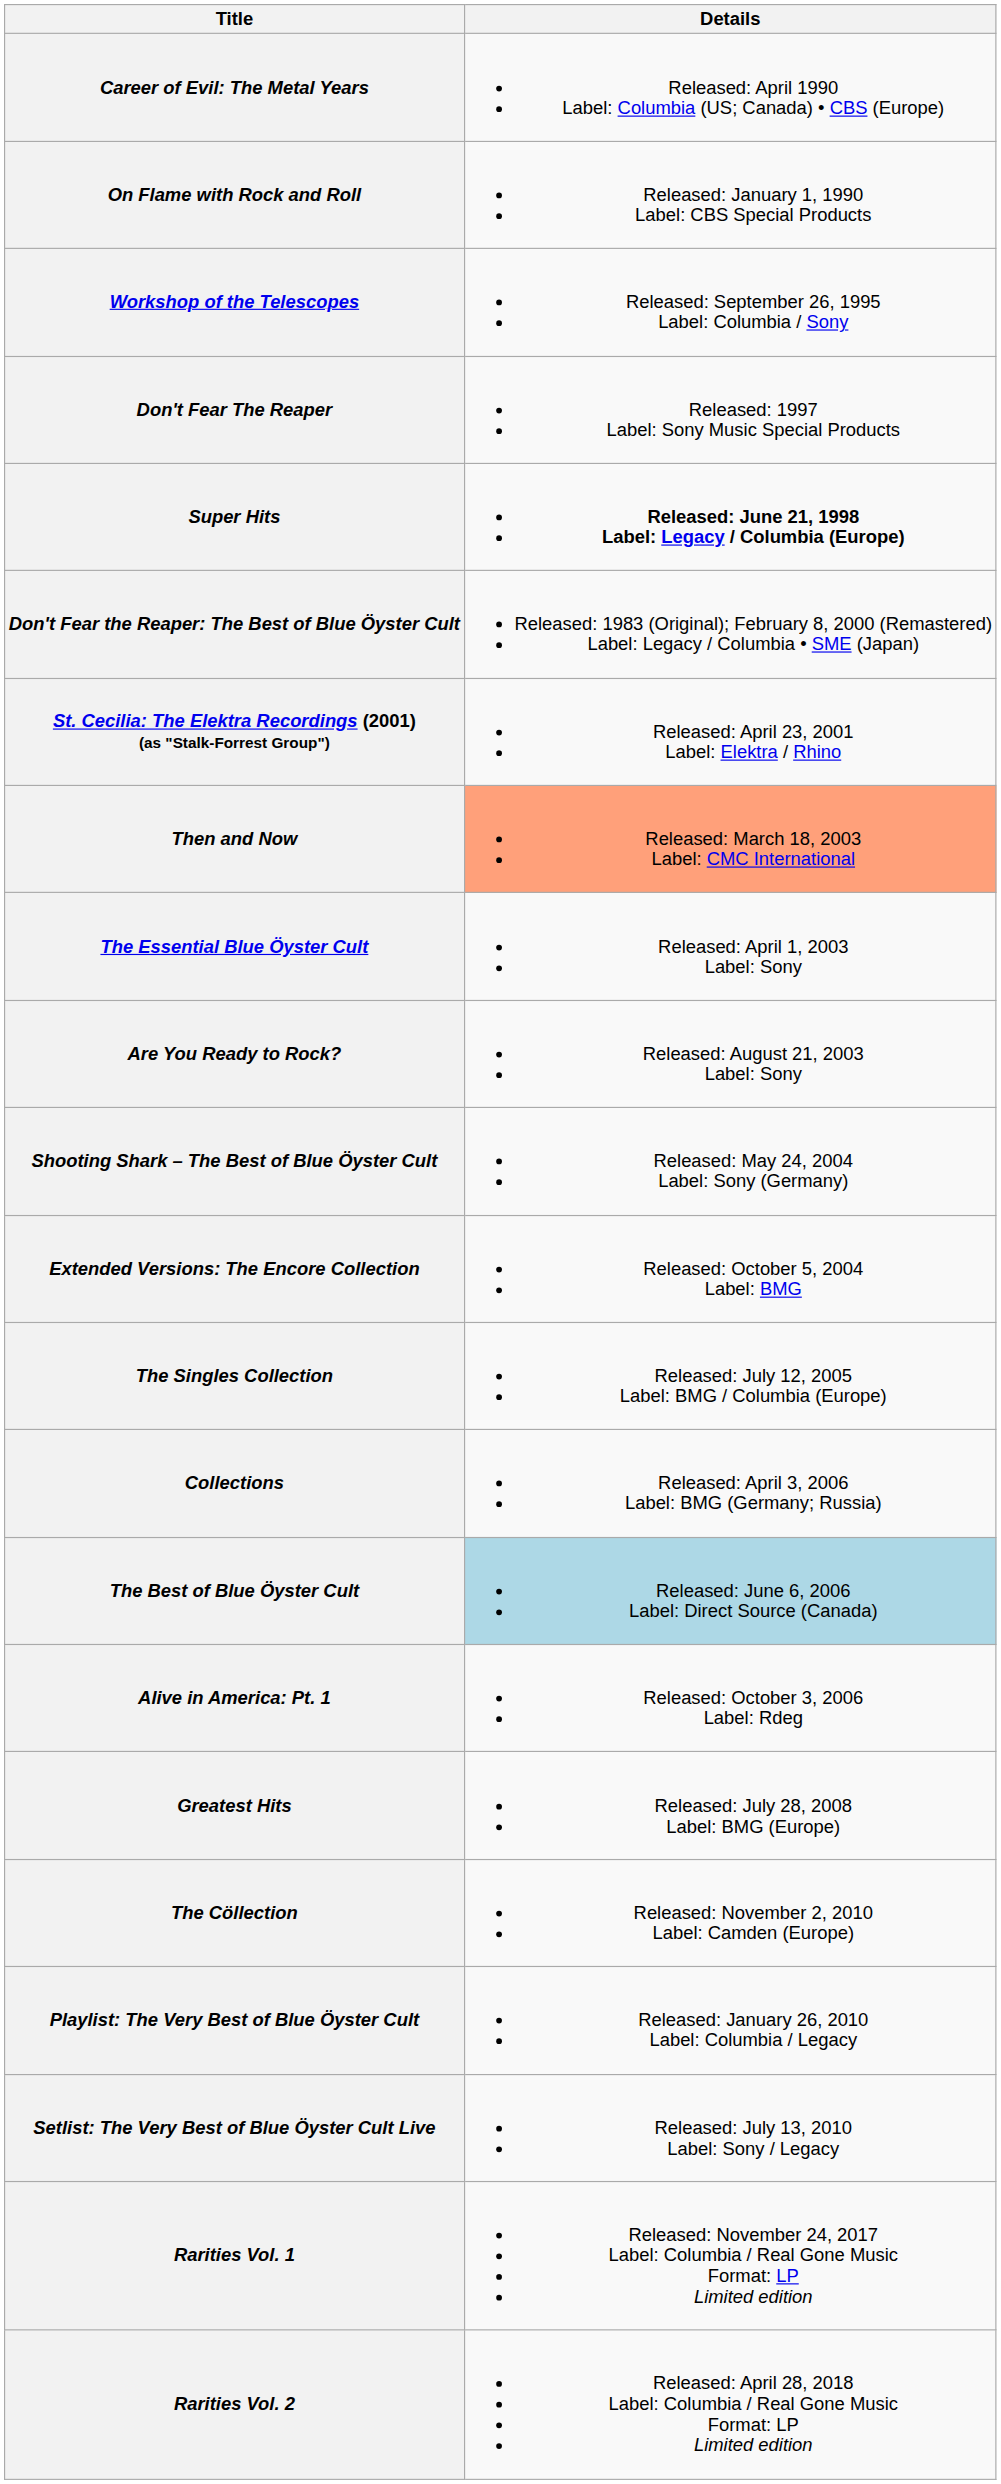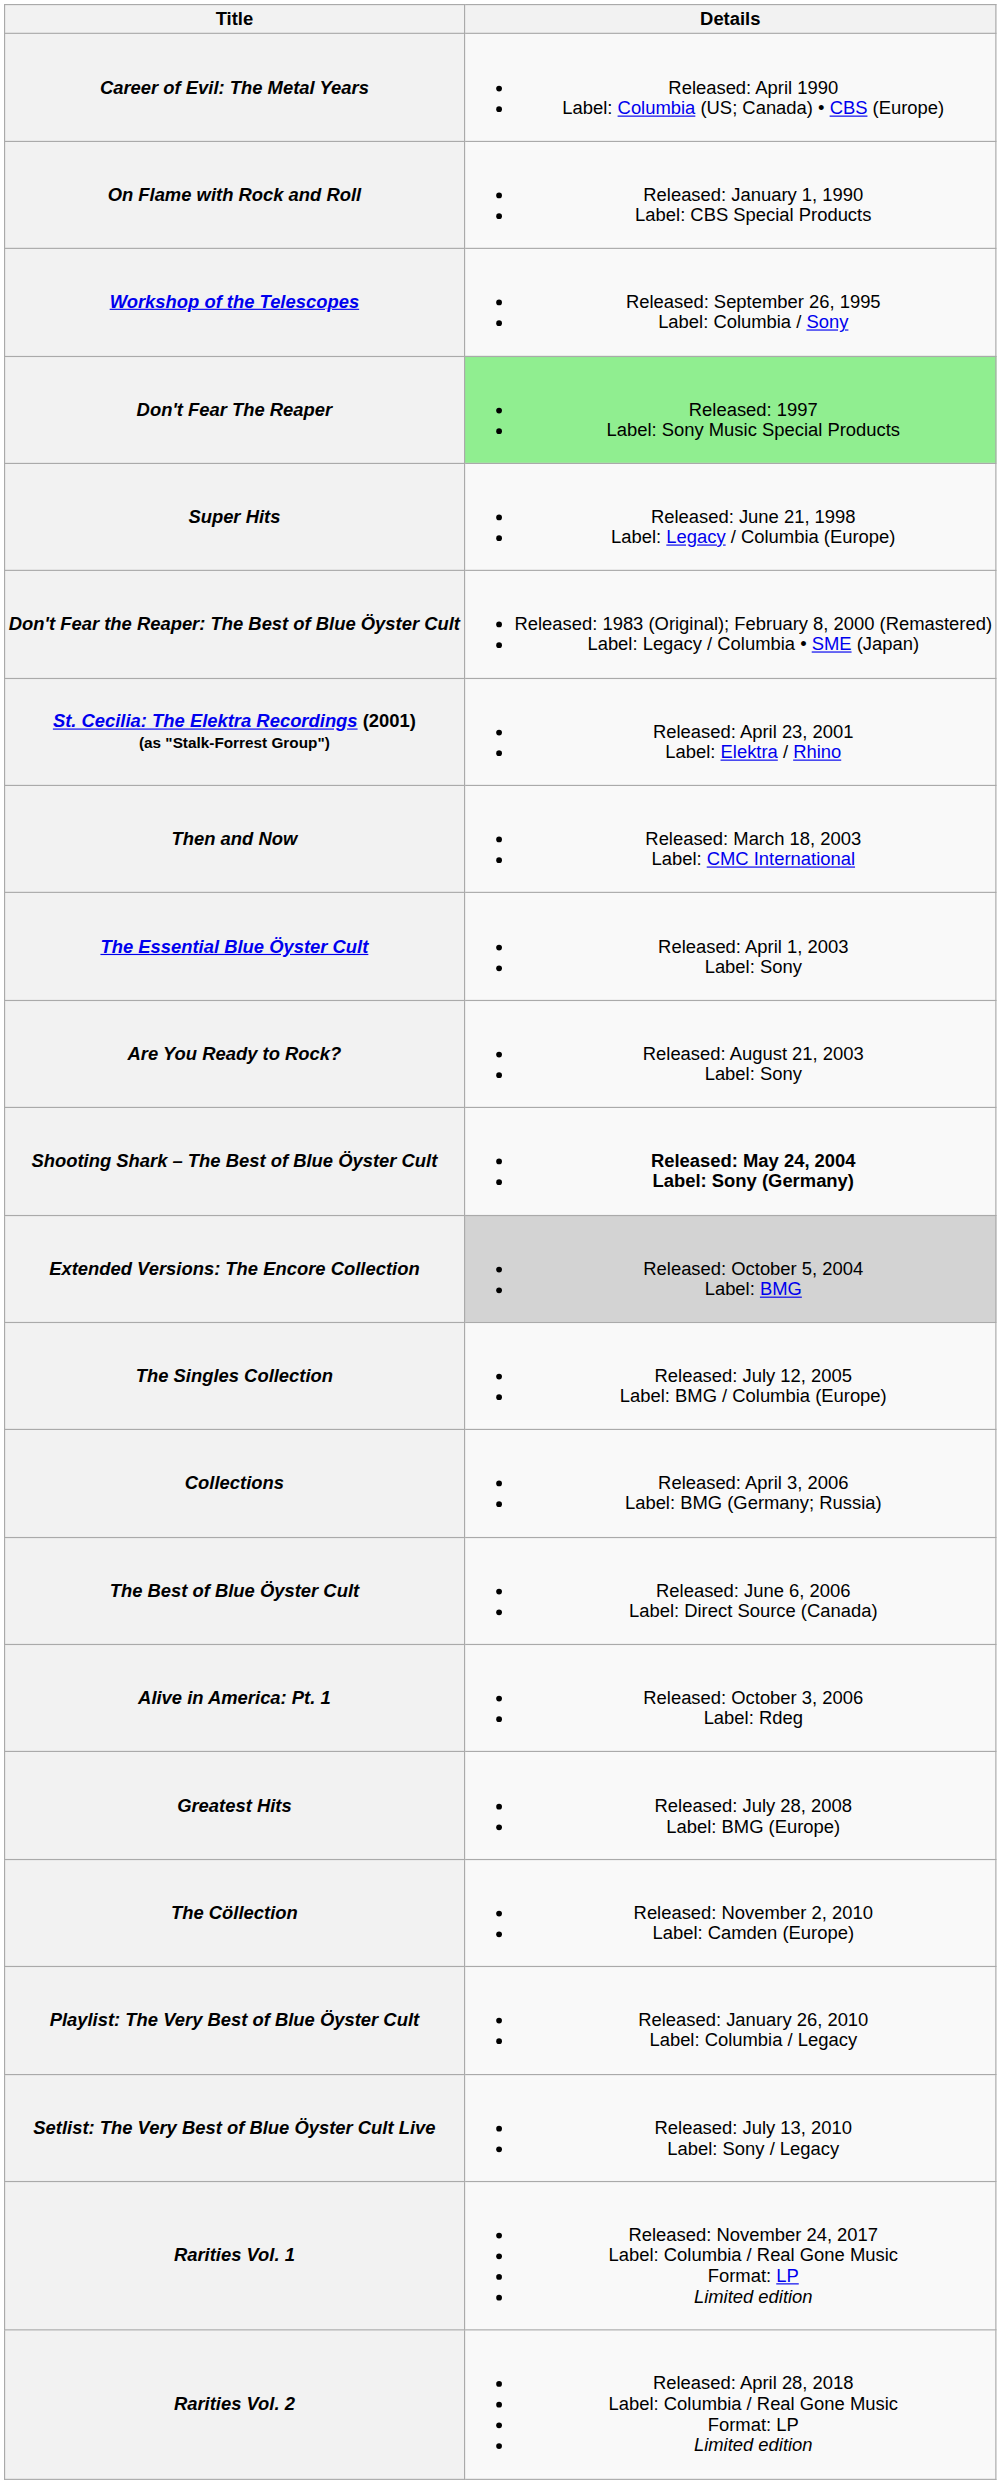(730, 420) no background -> (730, 420) lightgreen background
(730, 527) bold -> (730, 527) normal
(730, 849) lightsalmon background -> (730, 849) no background
(730, 1172) normal -> (730, 1172) bold
(730, 1279) no background -> (730, 1279) lightgrey background
(730, 1601) lightblue background -> (730, 1601) no background
